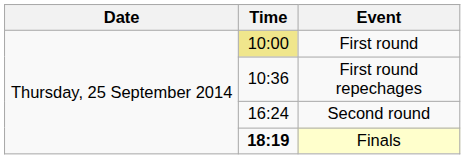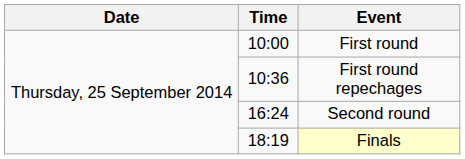(268, 43) khaki background -> (268, 43) no background
(268, 140) bold -> (268, 140) normal
